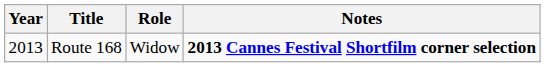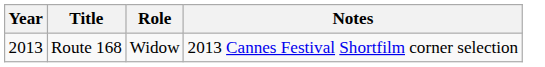(362, 47) bold -> (353, 47) normal
